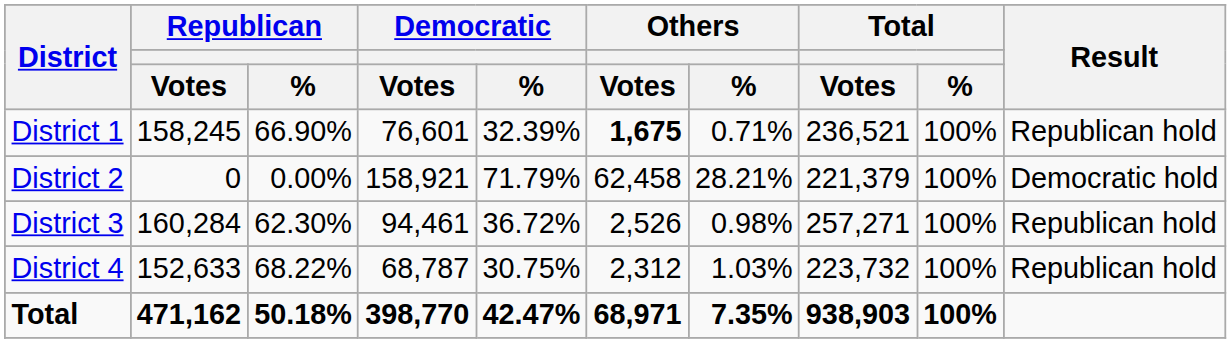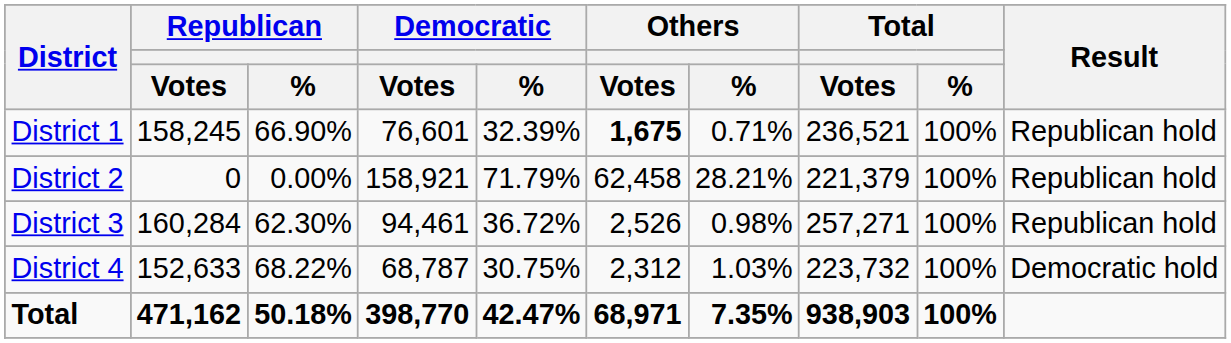(1114, 177) Democratic hold -> (1113, 177) Republican hold
(1113, 268) Republican hold -> (1114, 268) Democratic hold
